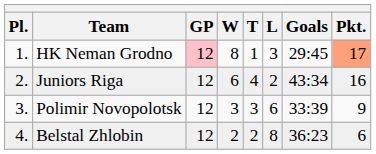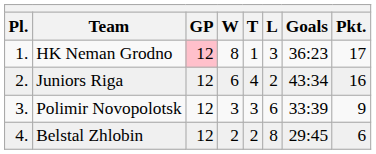(308, 53) 29:45 -> (308, 53) 36:23
(358, 53) lightsalmon background -> (358, 53) no background
(308, 135) 36:23 -> (308, 135) 29:45
